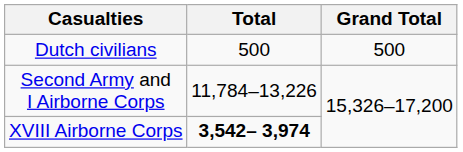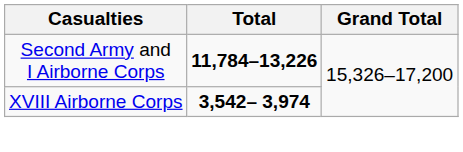- row: (96, 49)
(254, 90) normal -> (254, 60) bold
